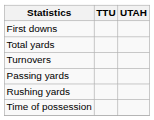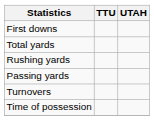rows swapped: (38, 91) <-> (29, 60)
